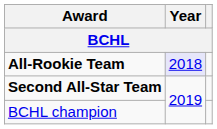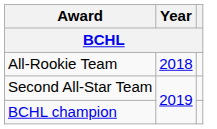(66, 64) bold -> (63, 64) normal
(185, 64) lavender background -> (176, 64) no background
(85, 87) bold -> (80, 87) normal
